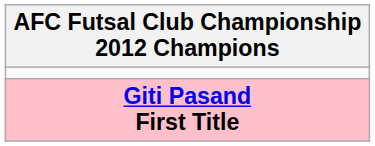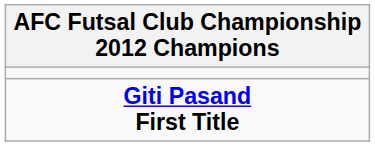(187, 109) pink background -> (187, 109) no background
